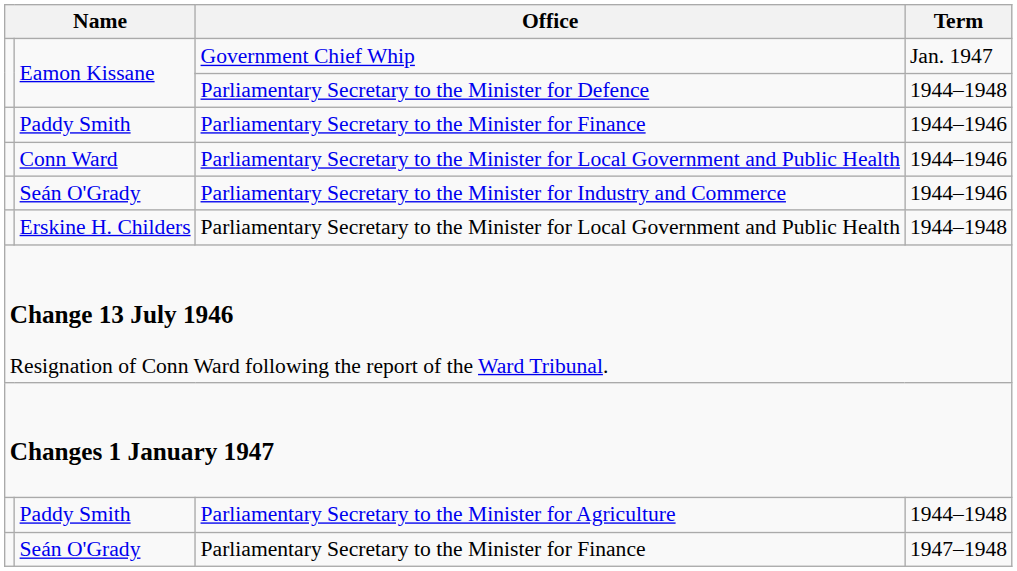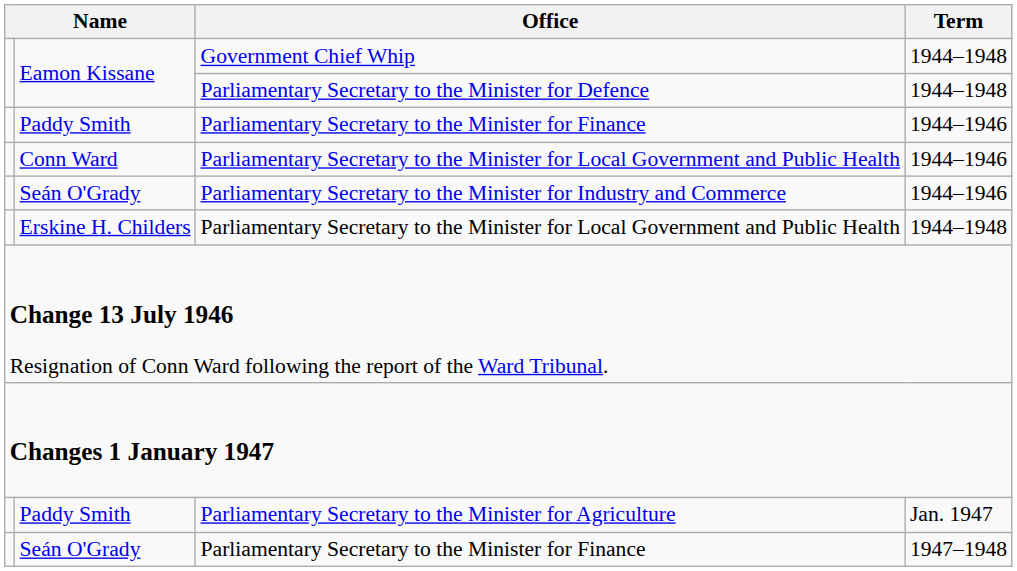(951, 55) Jan. 1947 -> (958, 55) 1944–1948
(958, 514) 1944–1948 -> (951, 514) Jan. 1947
